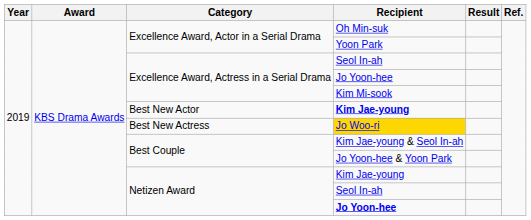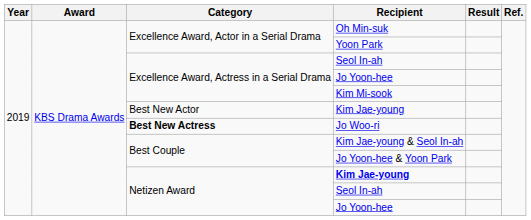(372, 110) bold -> (370, 110) normal
(169, 126) normal -> (172, 126) bold
(358, 126) gold background -> (358, 126) no background
(370, 175) normal -> (372, 175) bold
(366, 207) bold -> (364, 207) normal
